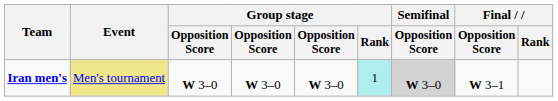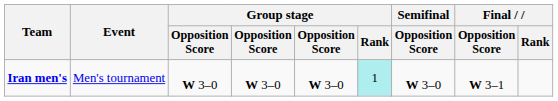(119, 78) khaki background -> (119, 78) no background
(423, 85) lightgrey background -> (423, 85) no background
